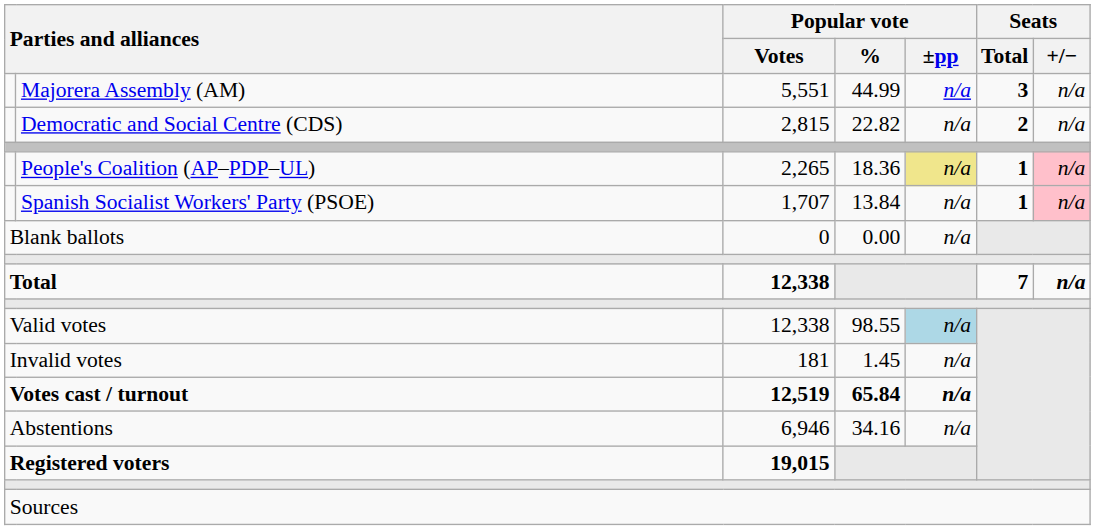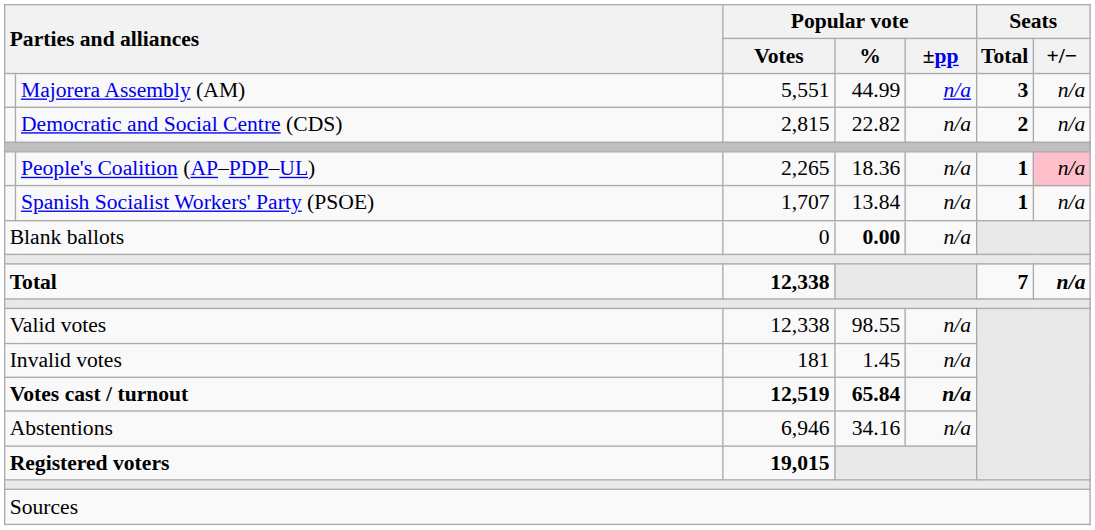(957, 168) khaki background -> (957, 168) no background
(1072, 202) pink background -> (1072, 202) no background
(881, 237) normal -> (881, 237) bold
(957, 325) lightblue background -> (957, 325) no background
